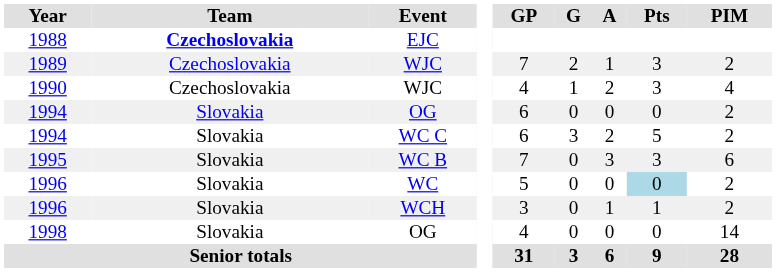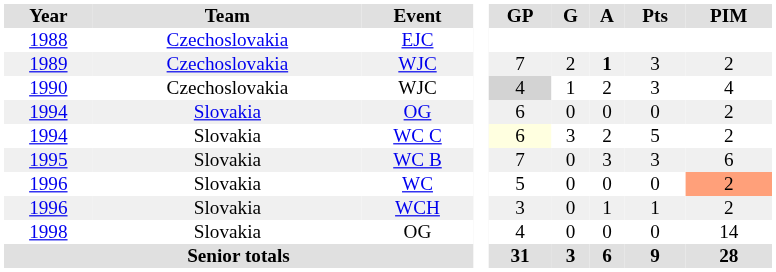(230, 39) bold -> (227, 39) normal
(610, 63) normal -> (607, 63) bold
(524, 87) no background -> (520, 87) lightgrey background
(524, 135) no background -> (520, 135) lightyellow background
(657, 183) lightblue background -> (655, 183) no background
(729, 183) no background -> (729, 183) lightsalmon background
